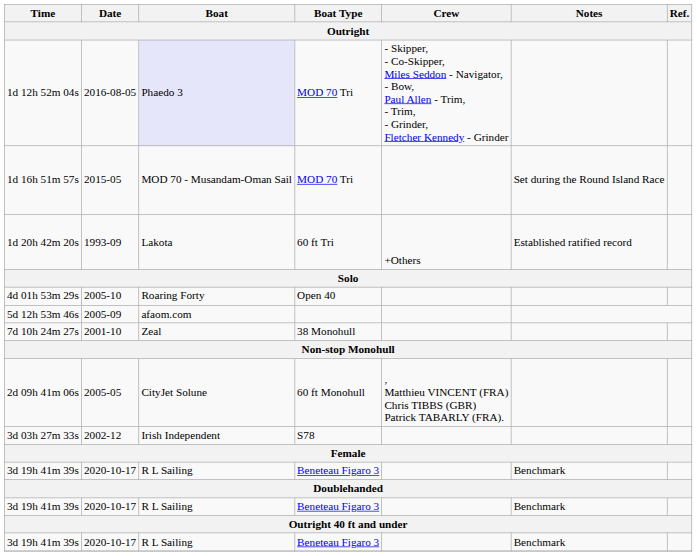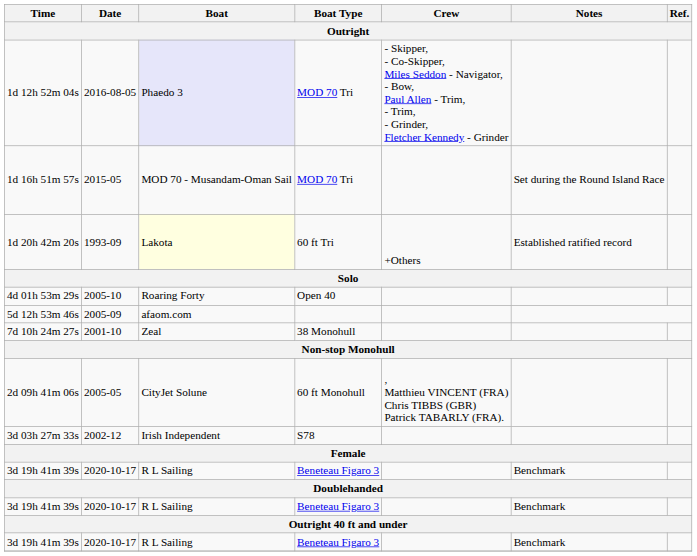(157, 241) no background -> (157, 241) lightyellow background
